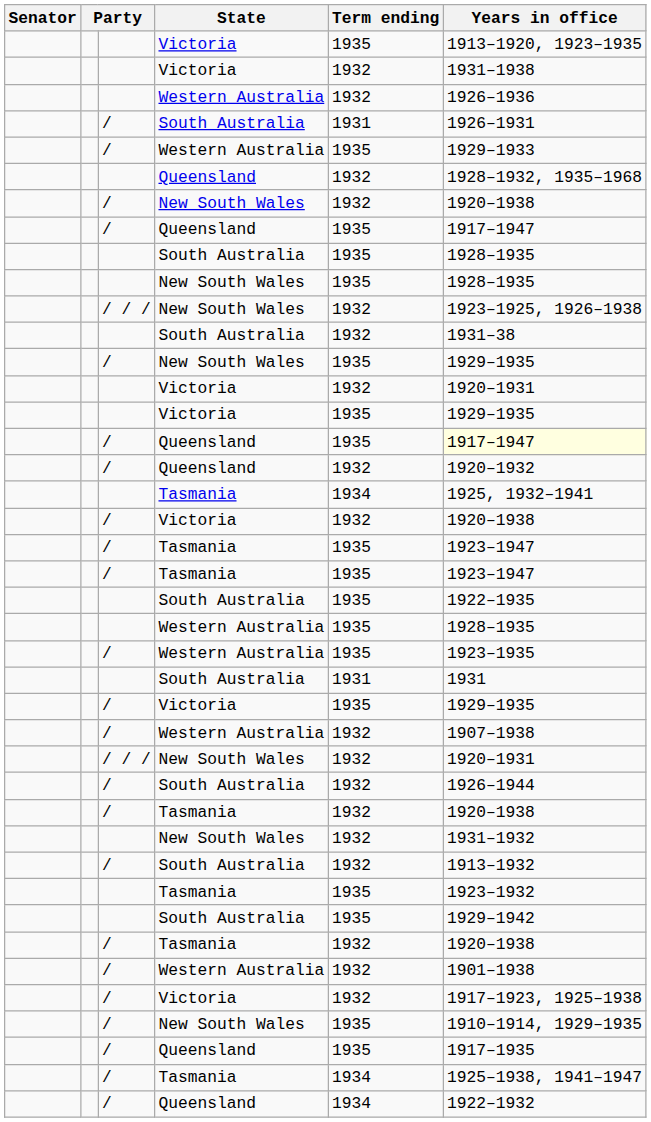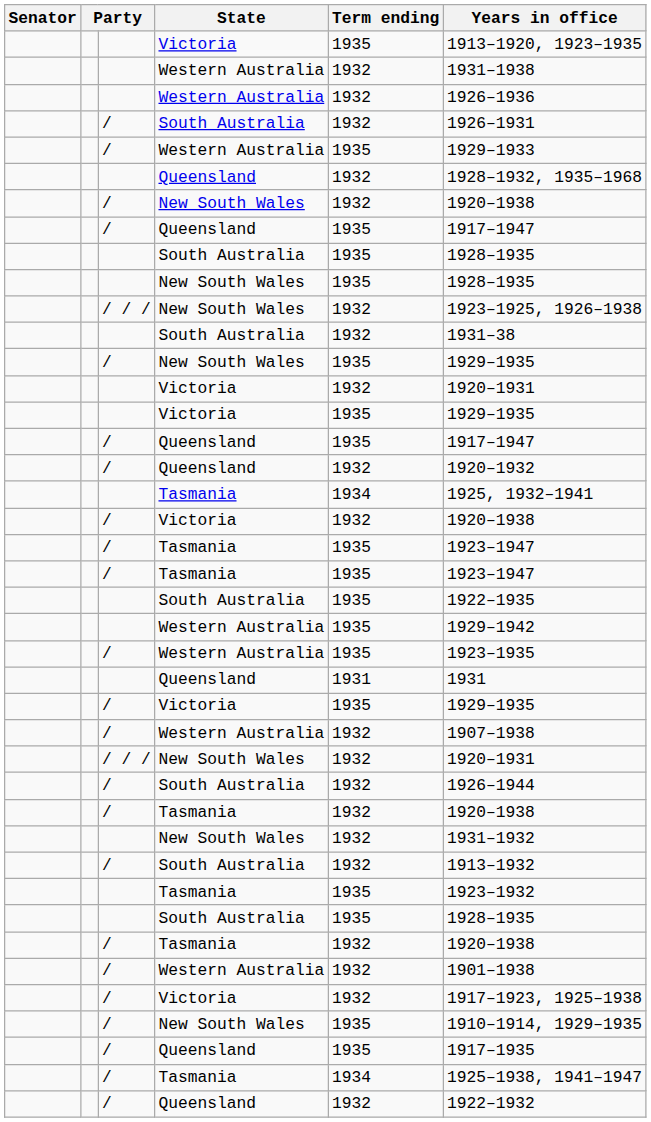(198, 71) Victoria -> (241, 71) Western Australia
(352, 124) 1931 -> (352, 124) 1932
(491, 442) lightyellow background -> (491, 442) no background
(491, 627) 1928–1935 -> (491, 627) 1929–1942
(232, 680) South Australia -> (207, 680) Queensland
(491, 918) 1929–1942 -> (491, 918) 1928–1935
(352, 1104) 1934 -> (352, 1104) 1932
